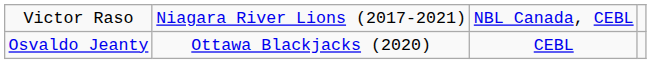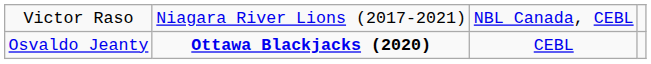(311, 45) normal -> (311, 45) bold
